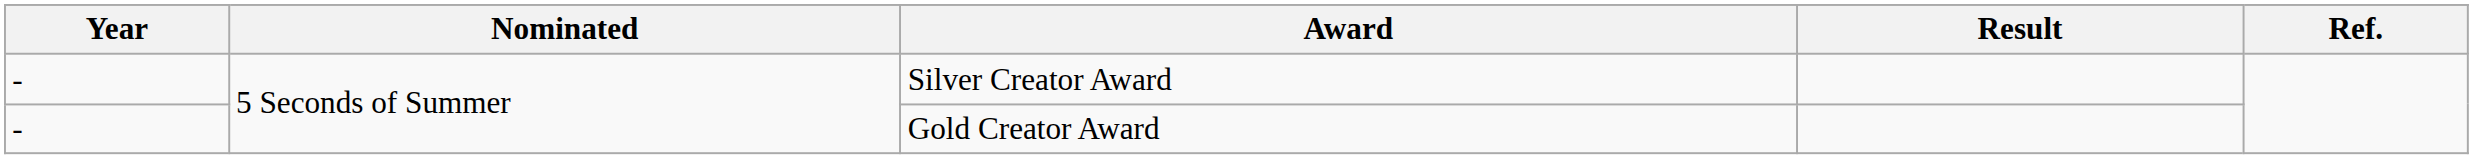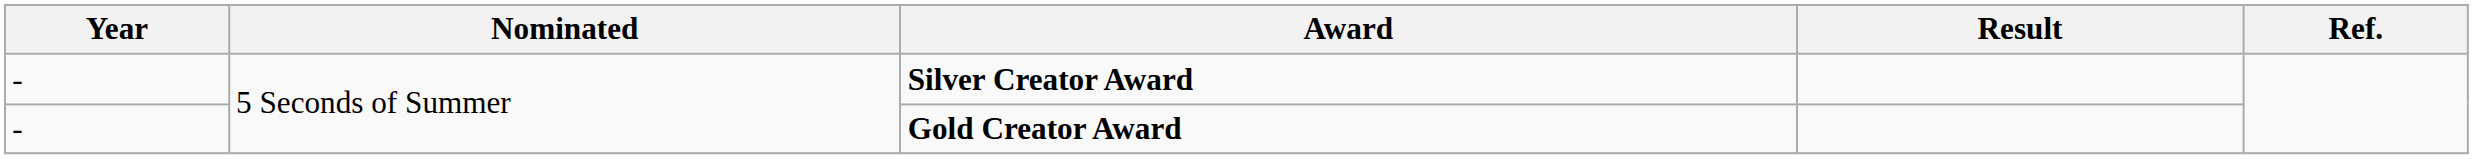(1040, 78) normal -> (1050, 78) bold
(1034, 128) normal -> (1045, 128) bold
